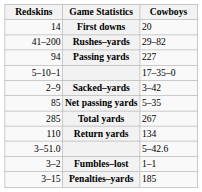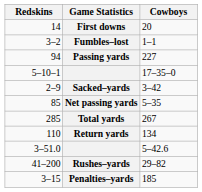rows swapped: (46, 42) <-> (53, 164)
